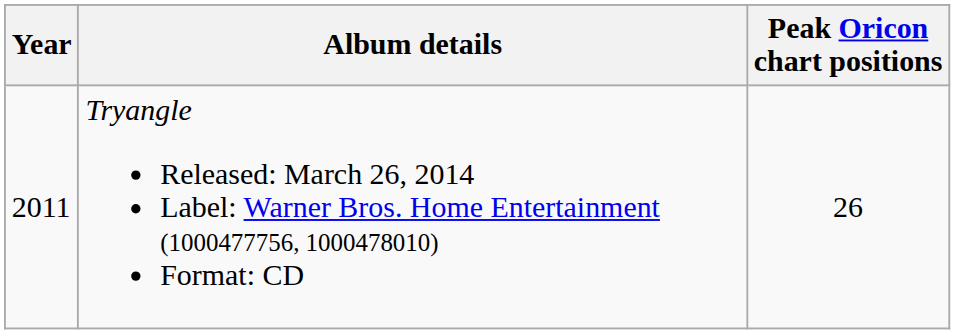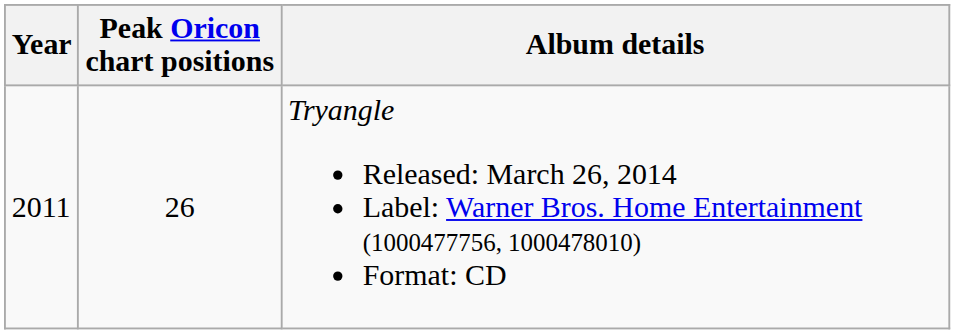columns swapped: (413, 45) <-> (848, 45)
